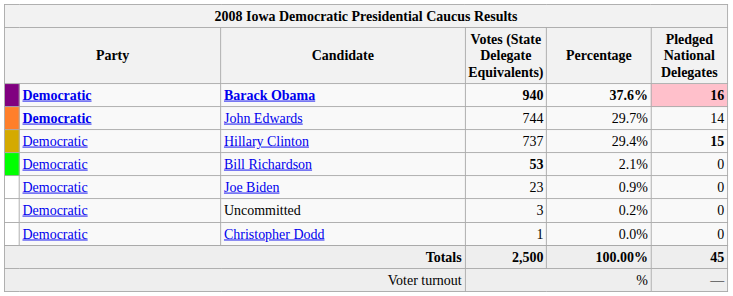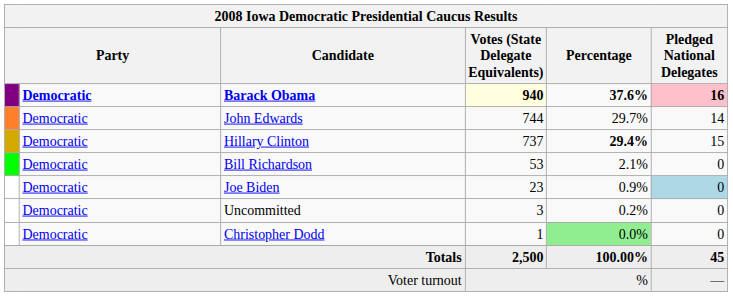(533, 95) no background -> (533, 95) lightyellow background
(57, 118) bold -> (55, 118) normal
(630, 141) normal -> (629, 141) bold
(717, 141) bold -> (717, 141) normal
(537, 164) bold -> (537, 164) normal
(721, 187) no background -> (721, 187) lightblue background
(633, 233) no background -> (633, 233) lightgreen background
